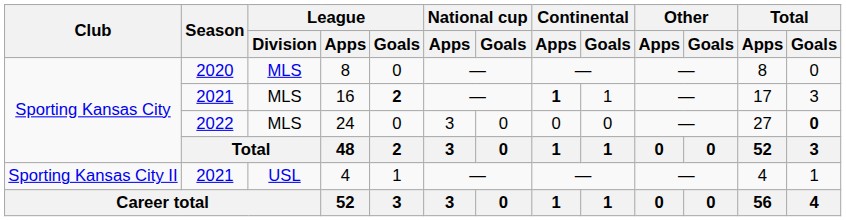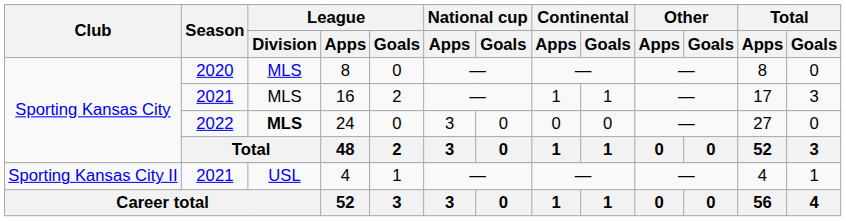(397, 96) bold -> (397, 96) normal
(556, 96) bold -> (556, 96) normal
(285, 123) normal -> (285, 123) bold
(814, 123) bold -> (814, 123) normal
